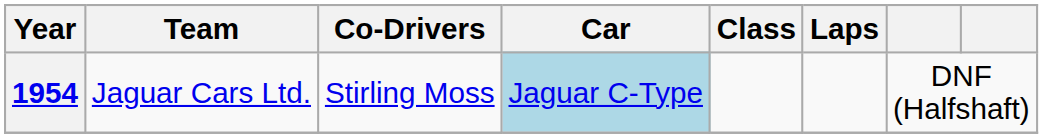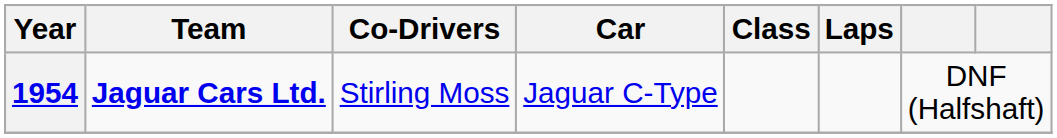(201, 92) normal -> (209, 92) bold
(606, 92) lightblue background -> (621, 92) no background
